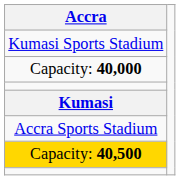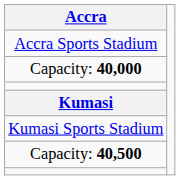(86, 43) Kumasi Sports Stadium -> (86, 43) Accra Sports Stadium
(86, 128) Accra Sports Stadium -> (86, 128) Kumasi Sports Stadium
(86, 154) gold background -> (86, 154) no background
